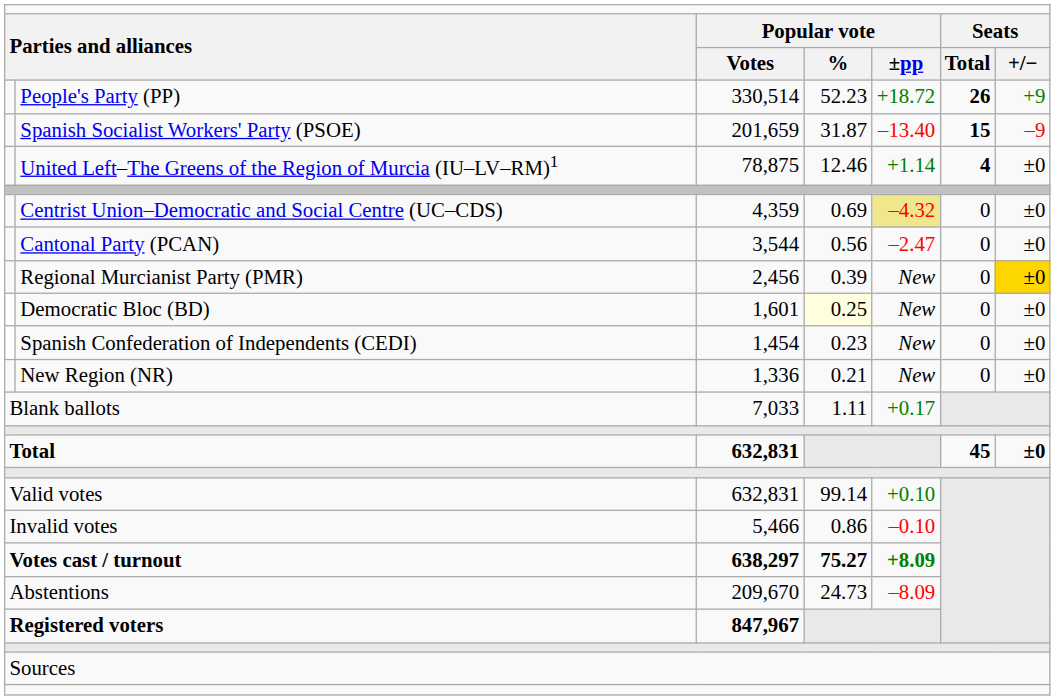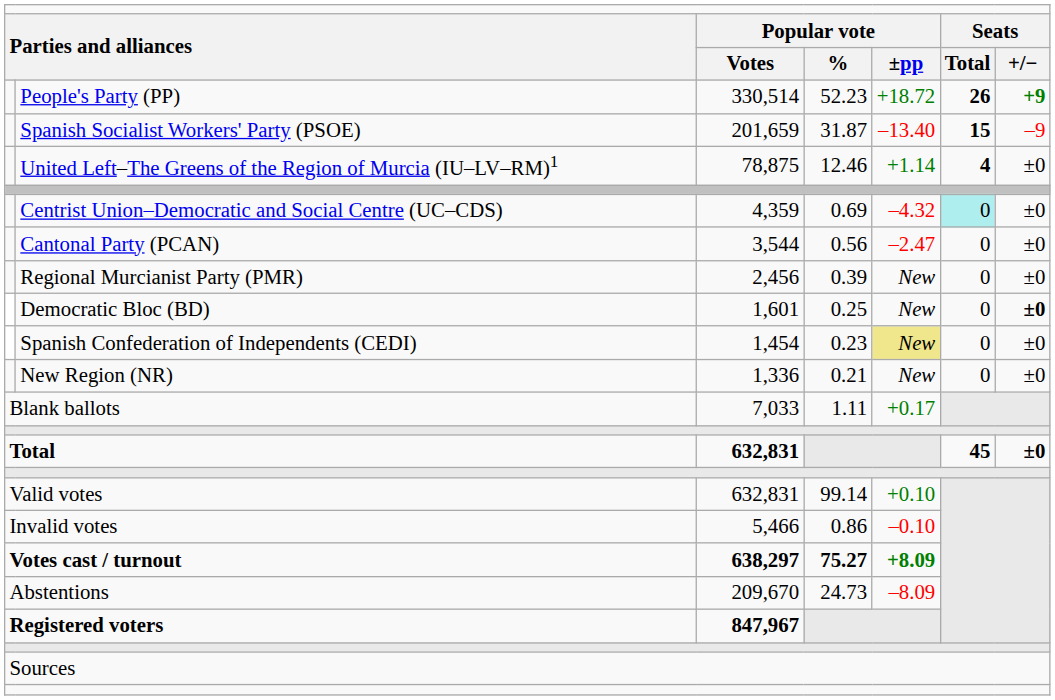(1034, 96) normal -> (1034, 96) bold
(912, 210) khaki background -> (912, 210) no background
(985, 210) no background -> (985, 210) paleturquoise background
(1035, 276) gold background -> (1035, 276) no background
(849, 309) lightyellow background -> (849, 309) no background
(1035, 309) normal -> (1035, 309) bold
(917, 342) no background -> (917, 342) khaki background
